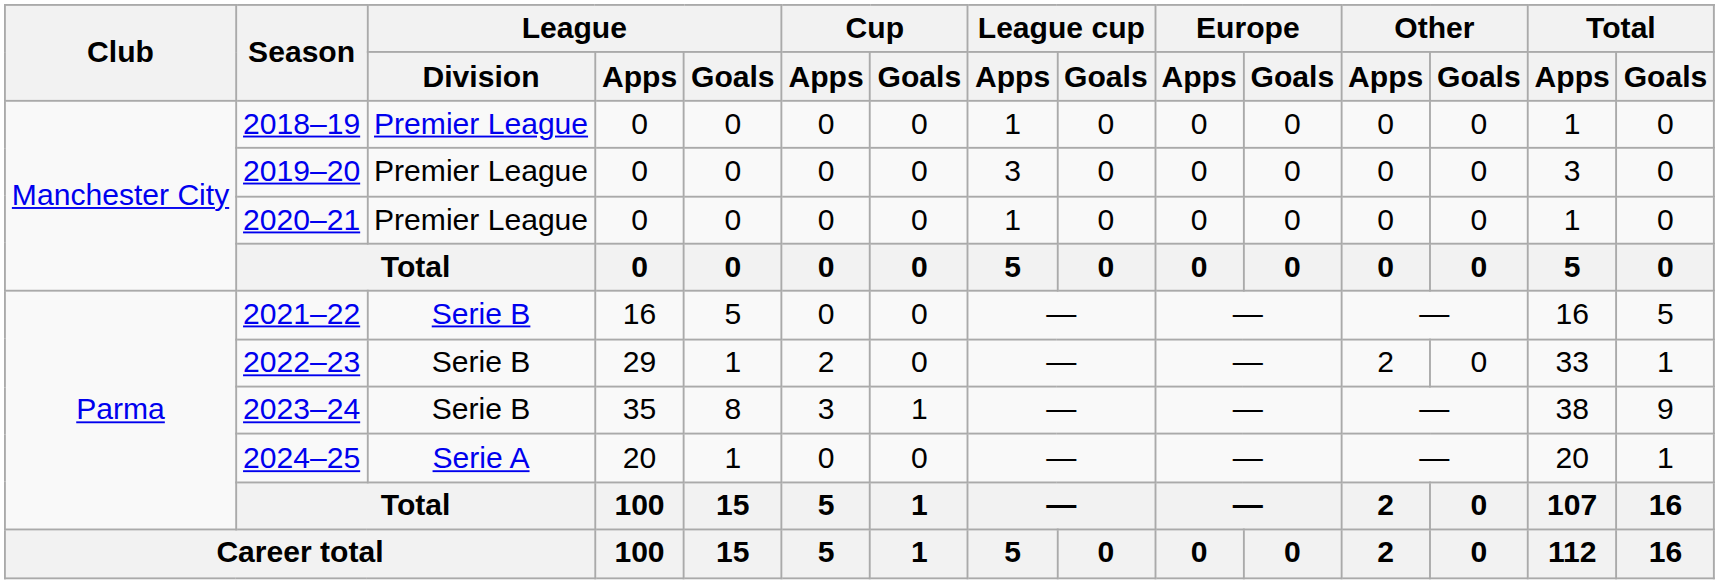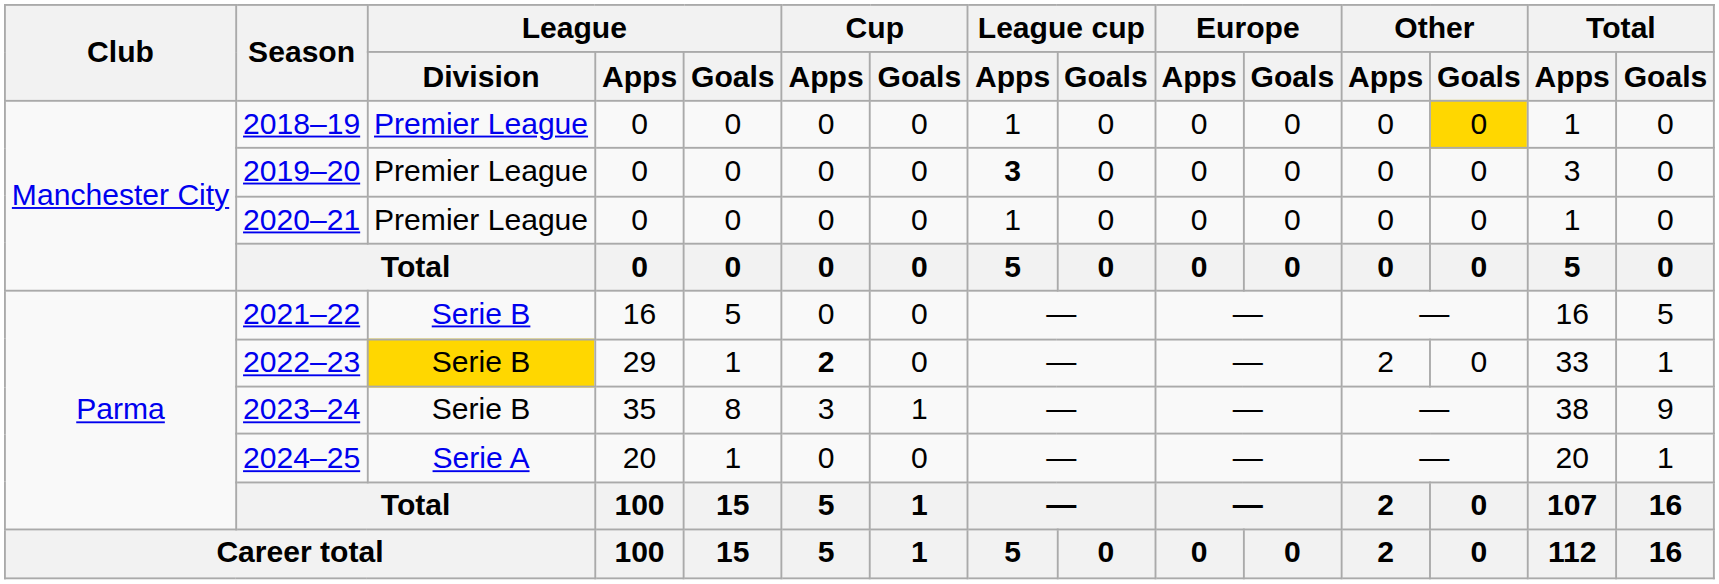(1479, 123) no background -> (1479, 123) gold background
(1013, 171) normal -> (1013, 171) bold
(481, 362) no background -> (481, 362) gold background
(826, 362) normal -> (826, 362) bold
